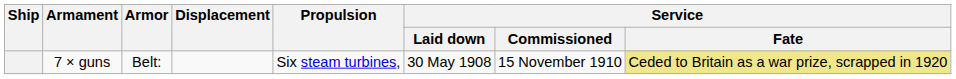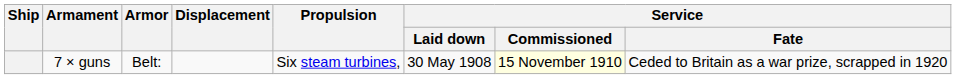(560, 62) no background -> (560, 62) lightyellow background
(788, 62) khaki background -> (788, 62) no background
